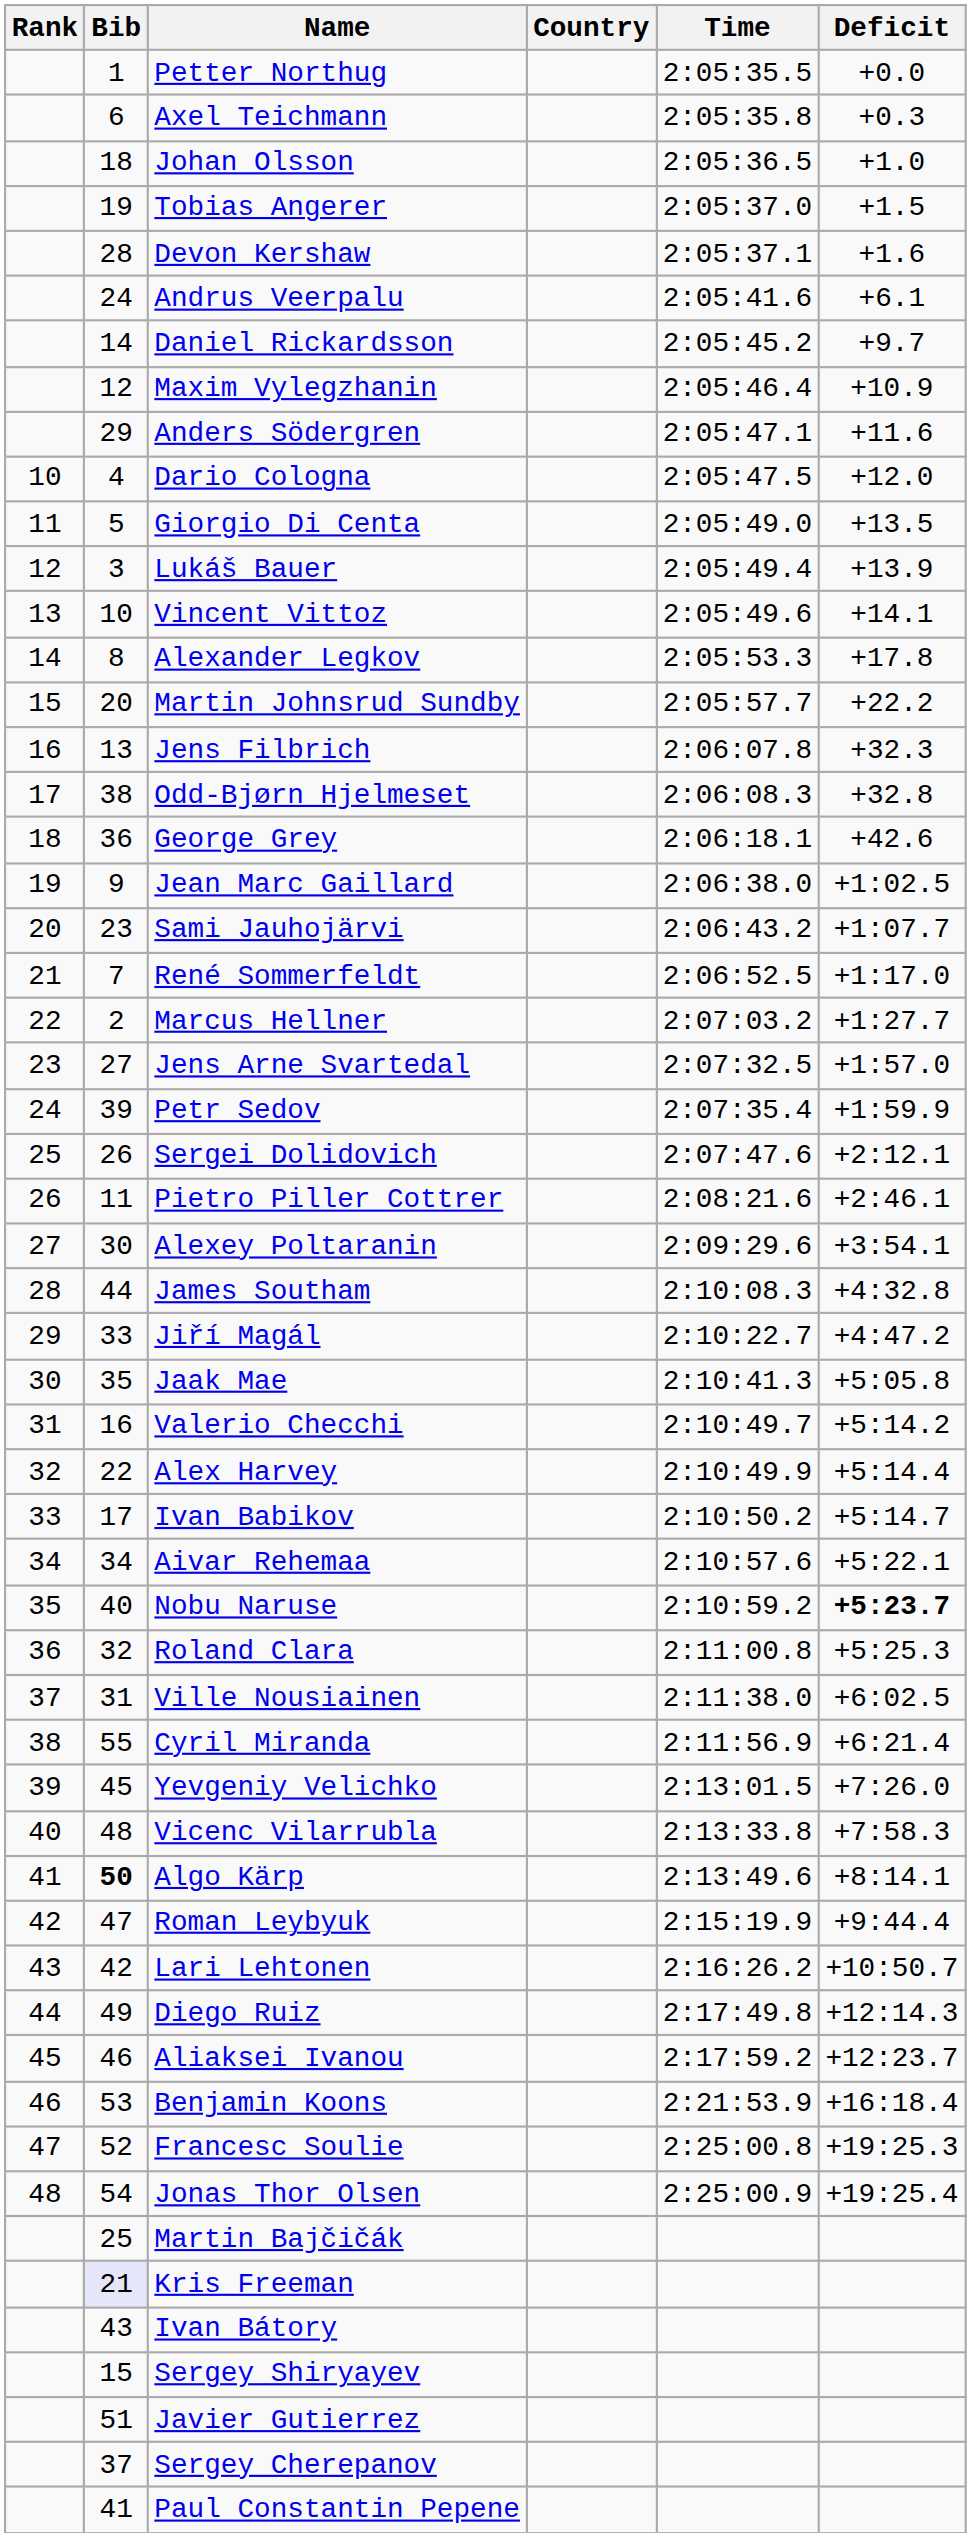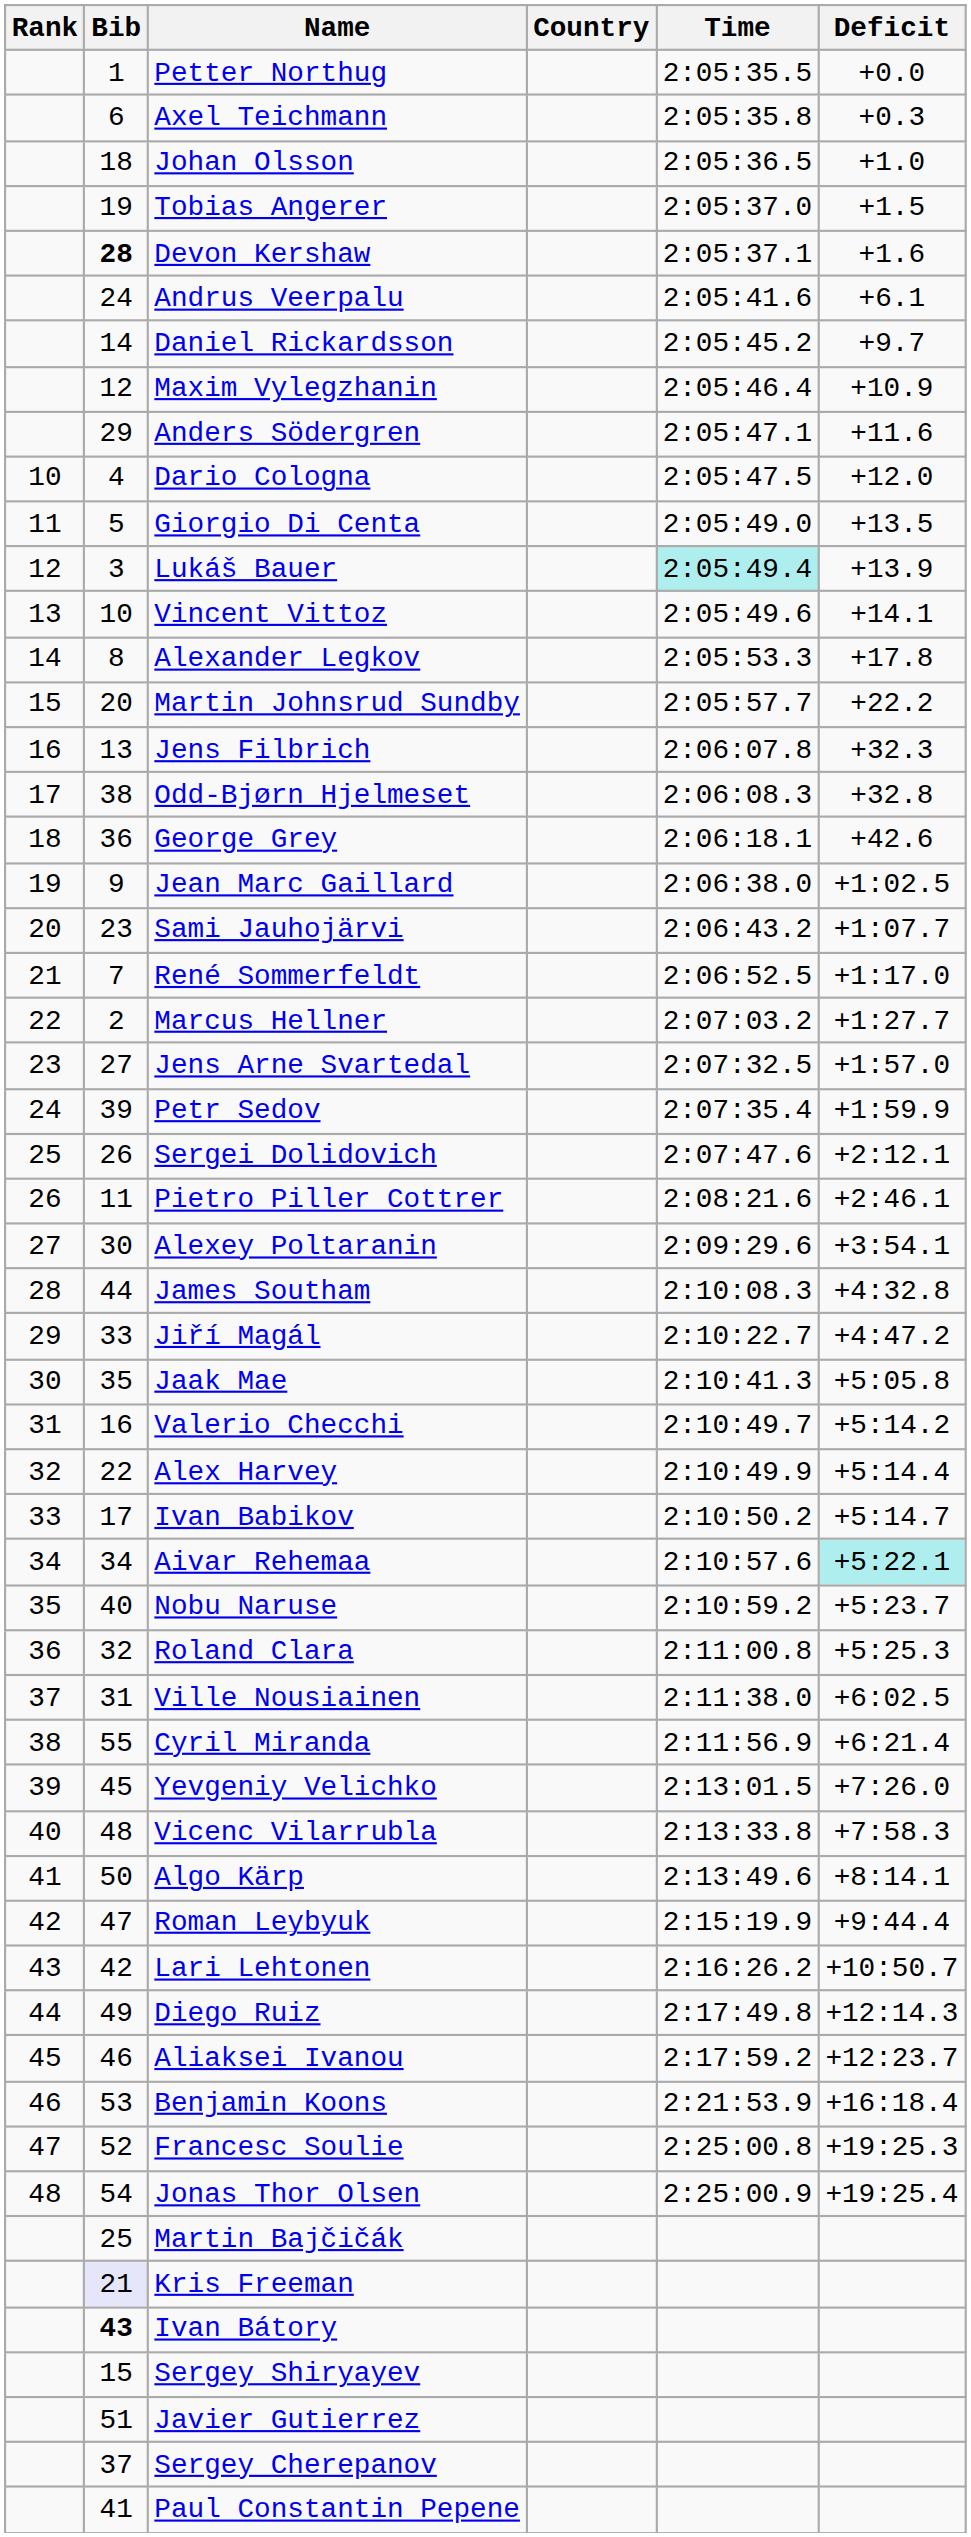(116, 253) normal -> (116, 253) bold
(737, 569) no background -> (737, 569) paleturquoise background
(892, 1562) no background -> (892, 1562) paleturquoise background
(892, 1607) bold -> (892, 1607) normal
(116, 1878) bold -> (116, 1878) normal
(116, 2329) normal -> (116, 2329) bold
